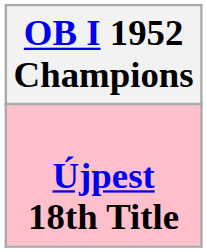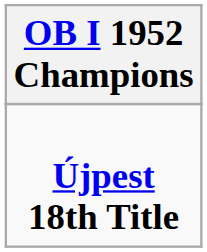(104, 195) pink background -> (104, 195) no background
